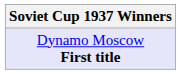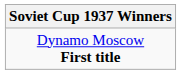(90, 48) lavender background -> (90, 48) no background
